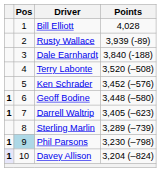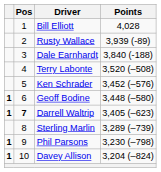(24, 113) normal -> (24, 113) bold
(24, 142) lightblue background -> (24, 142) no background
(9, 156) lavender background -> (9, 156) no background
